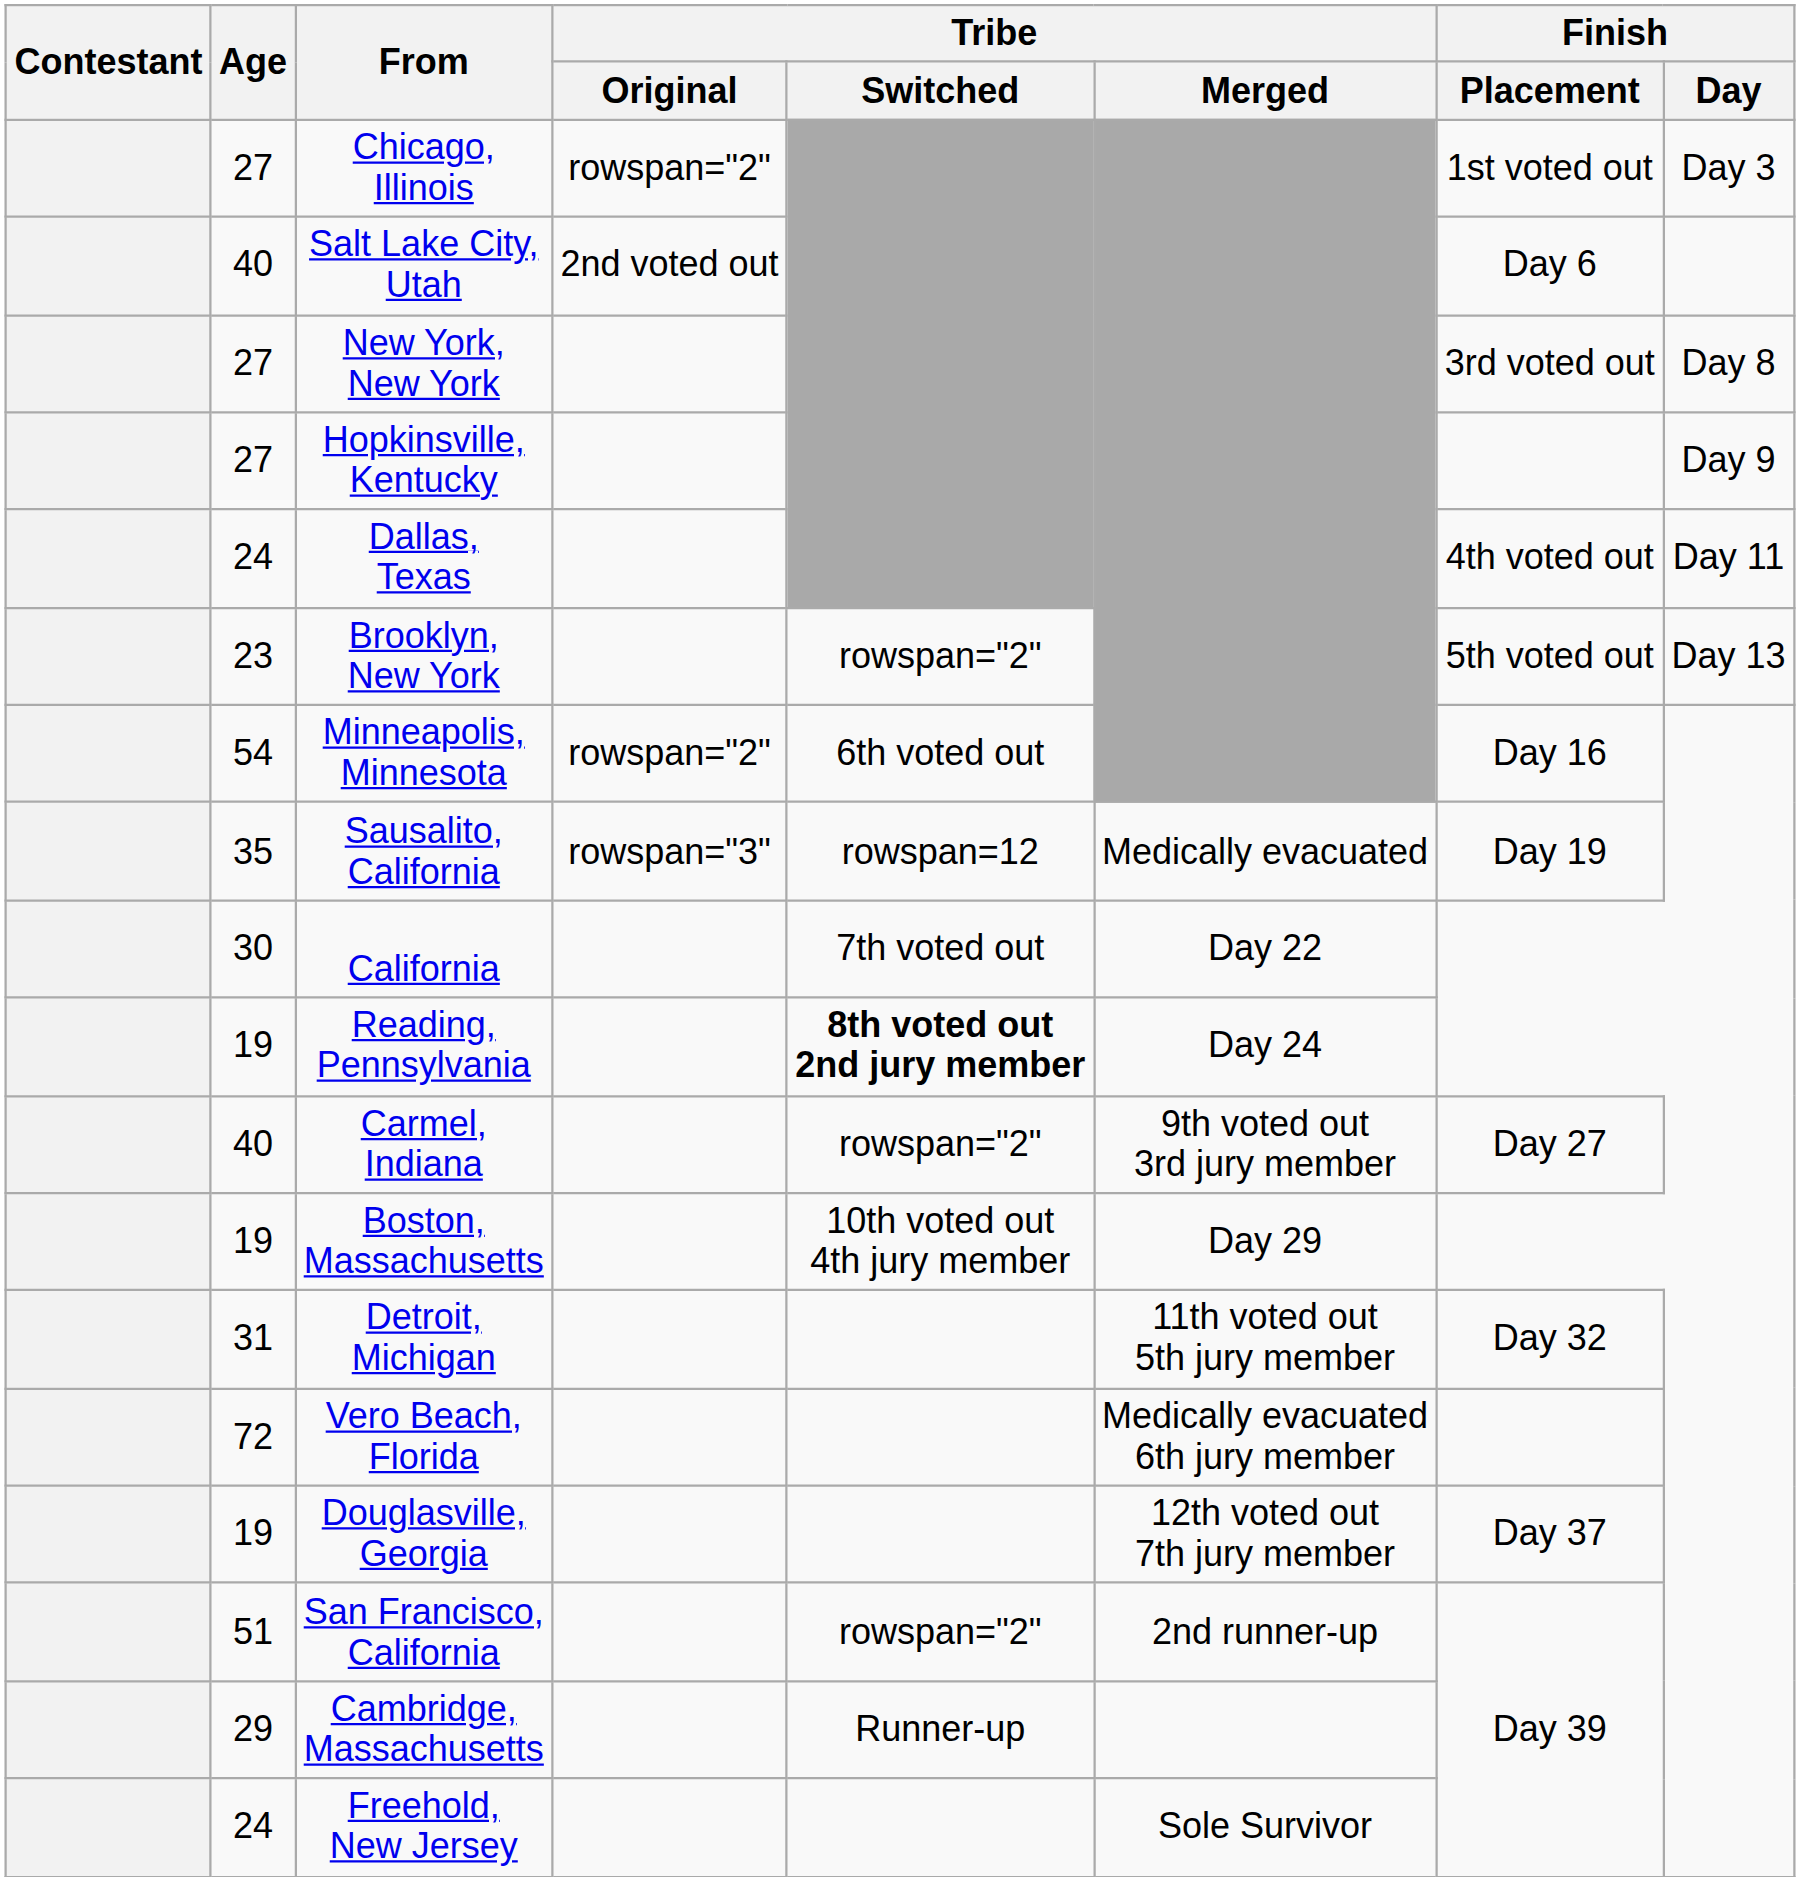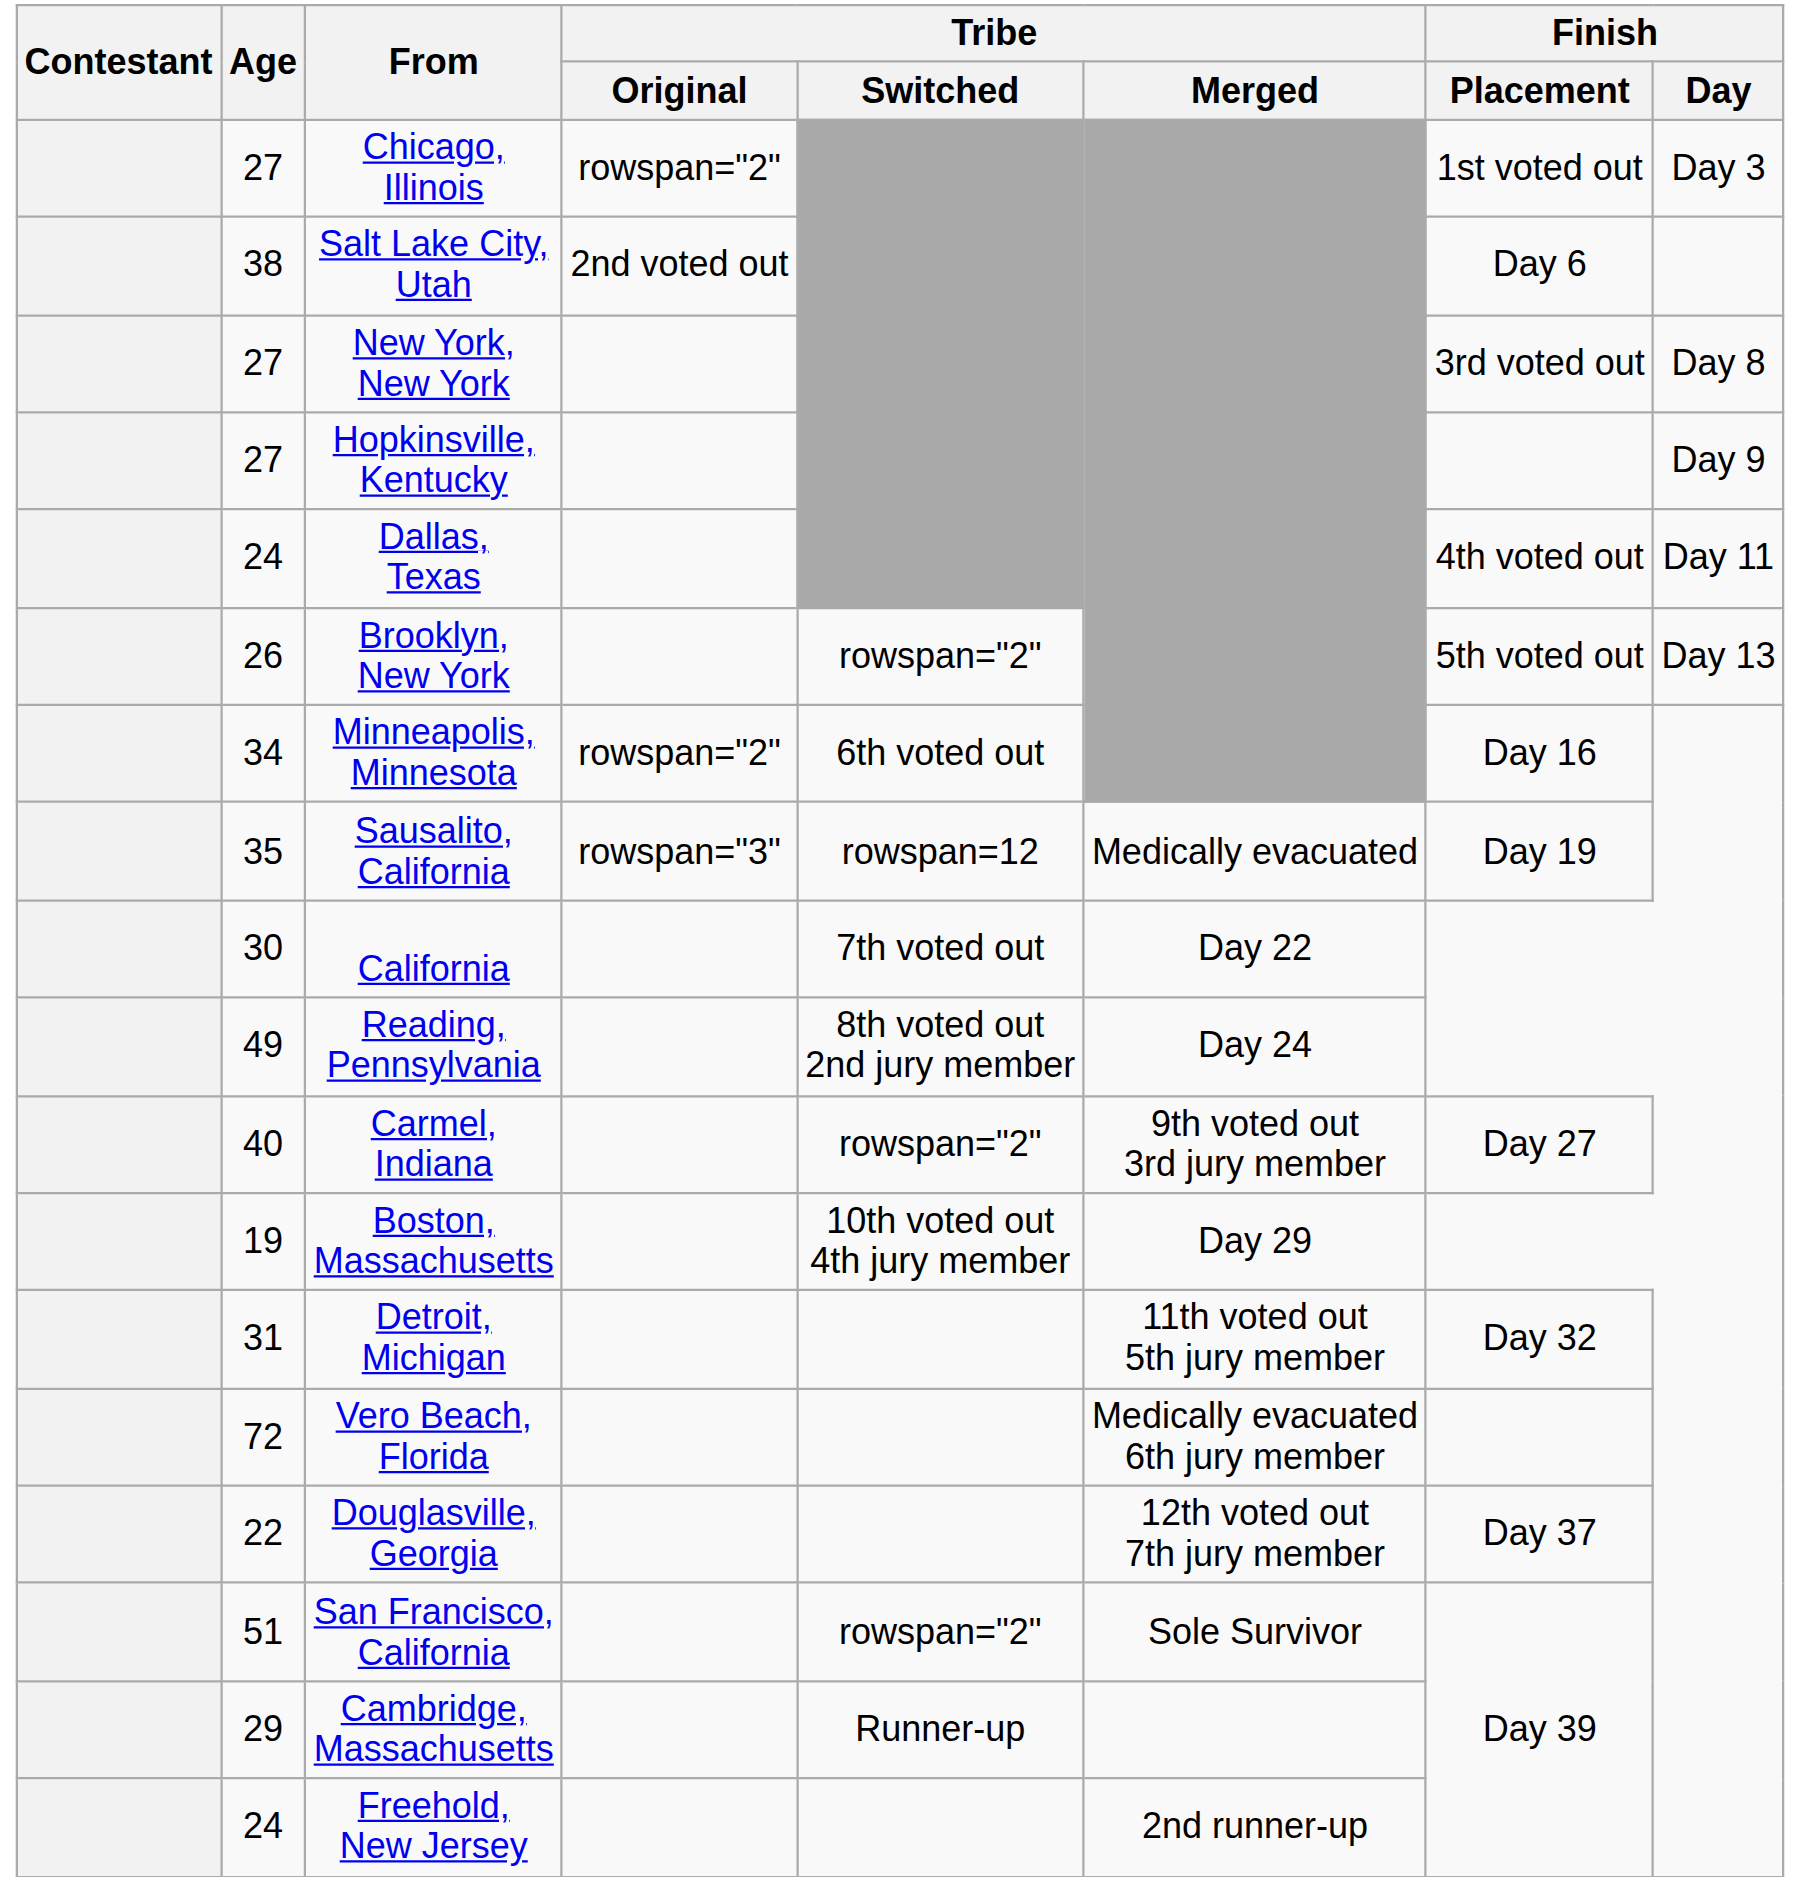(253, 265) 40 -> (263, 265) 38
(253, 655) 23 -> (263, 655) 26
(253, 753) 54 -> (263, 753) 34
(253, 1045) 19 -> (263, 1045) 49
(940, 1045) bold -> (940, 1045) normal
(253, 1533) 19 -> (263, 1533) 22
(1265, 1631) 2nd runner-up -> (1255, 1631) Sole Survivor
(1265, 1826) Sole Survivor -> (1255, 1826) 2nd runner-up
